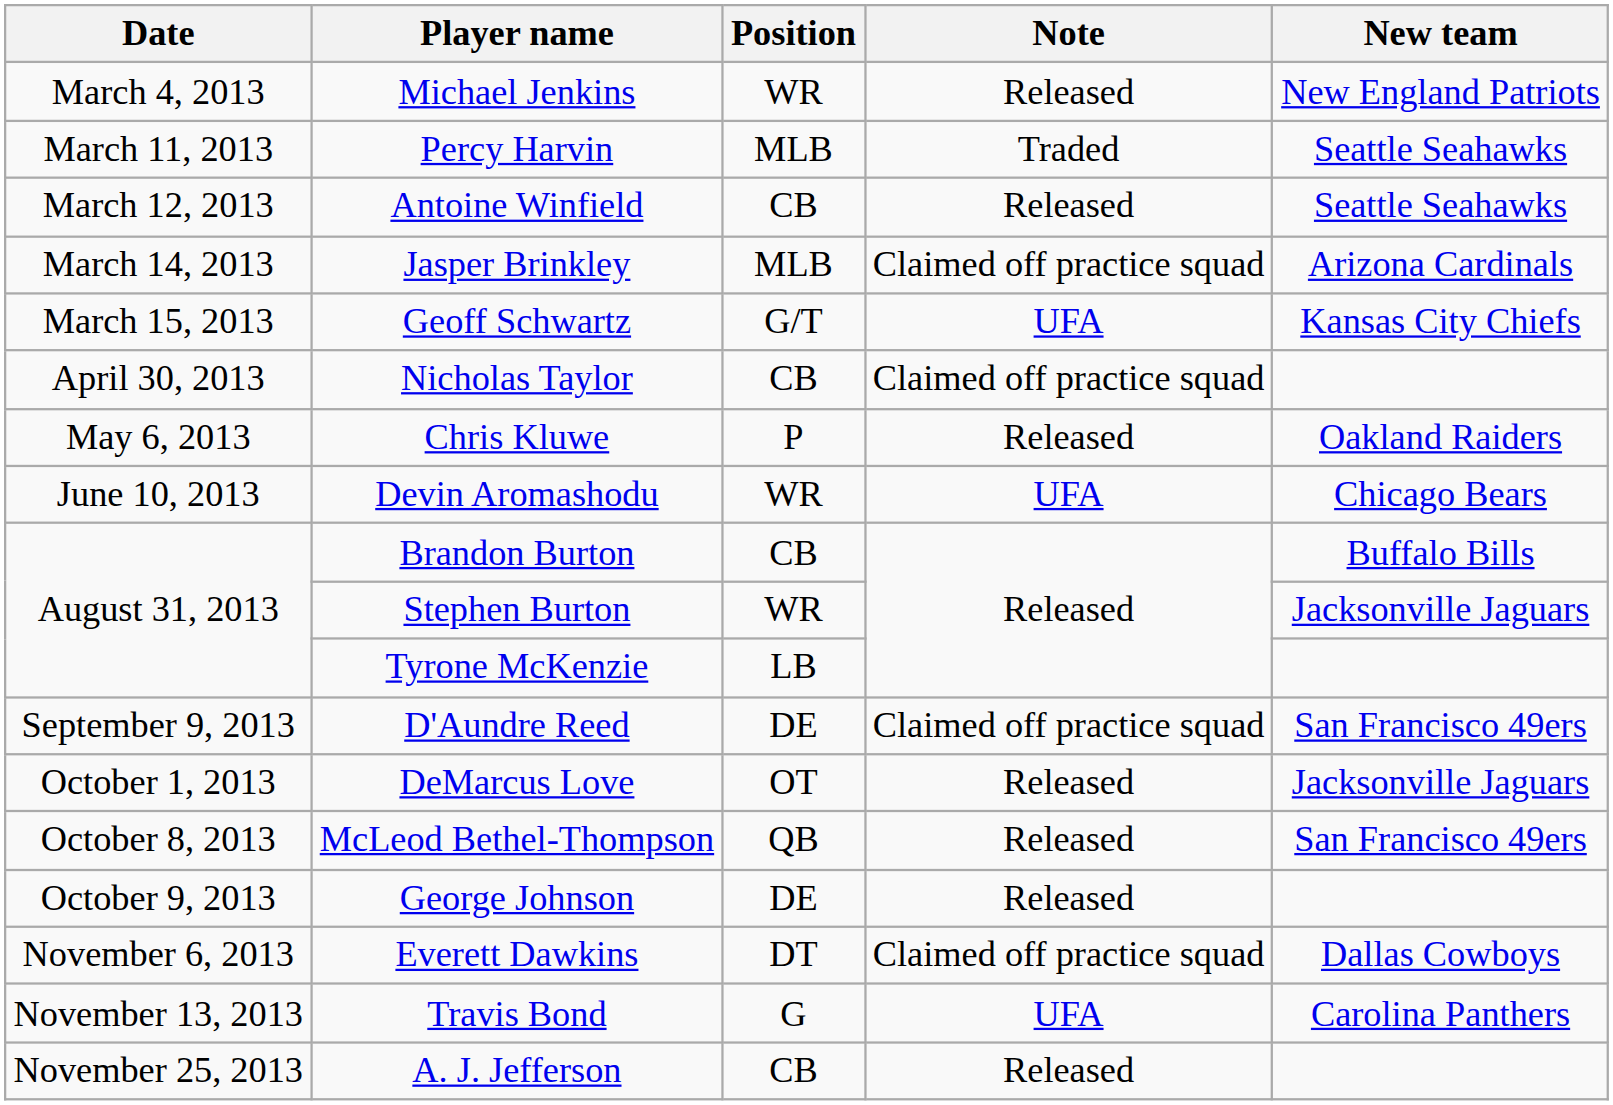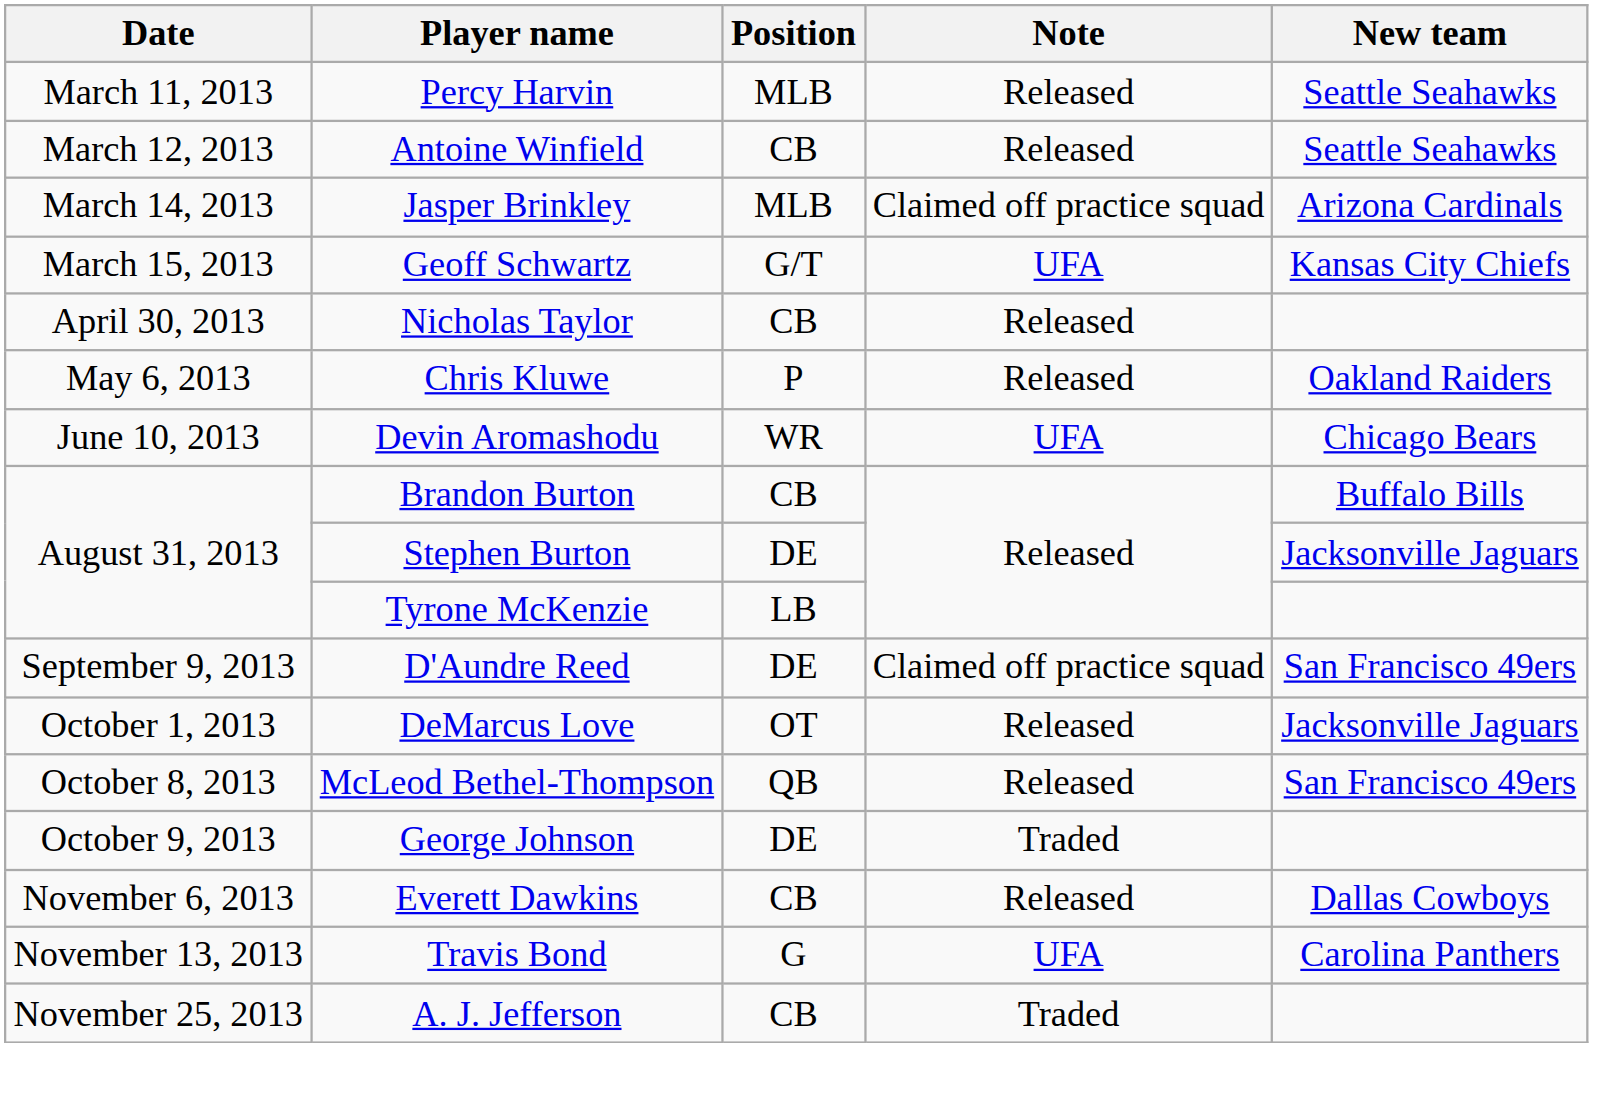- row: (517, 90)
(1069, 148) Traded -> (1069, 90) Released
(1069, 378) Claimed off practice squad -> (1069, 321) Released
(793, 609) WR -> (793, 551) DE
(1069, 897) Released -> (1069, 839) Traded
(793, 954) DT -> (793, 897) CB
(1069, 954) Claimed off practice squad -> (1069, 897) Released
(1069, 1070) Released -> (1069, 1012) Traded
